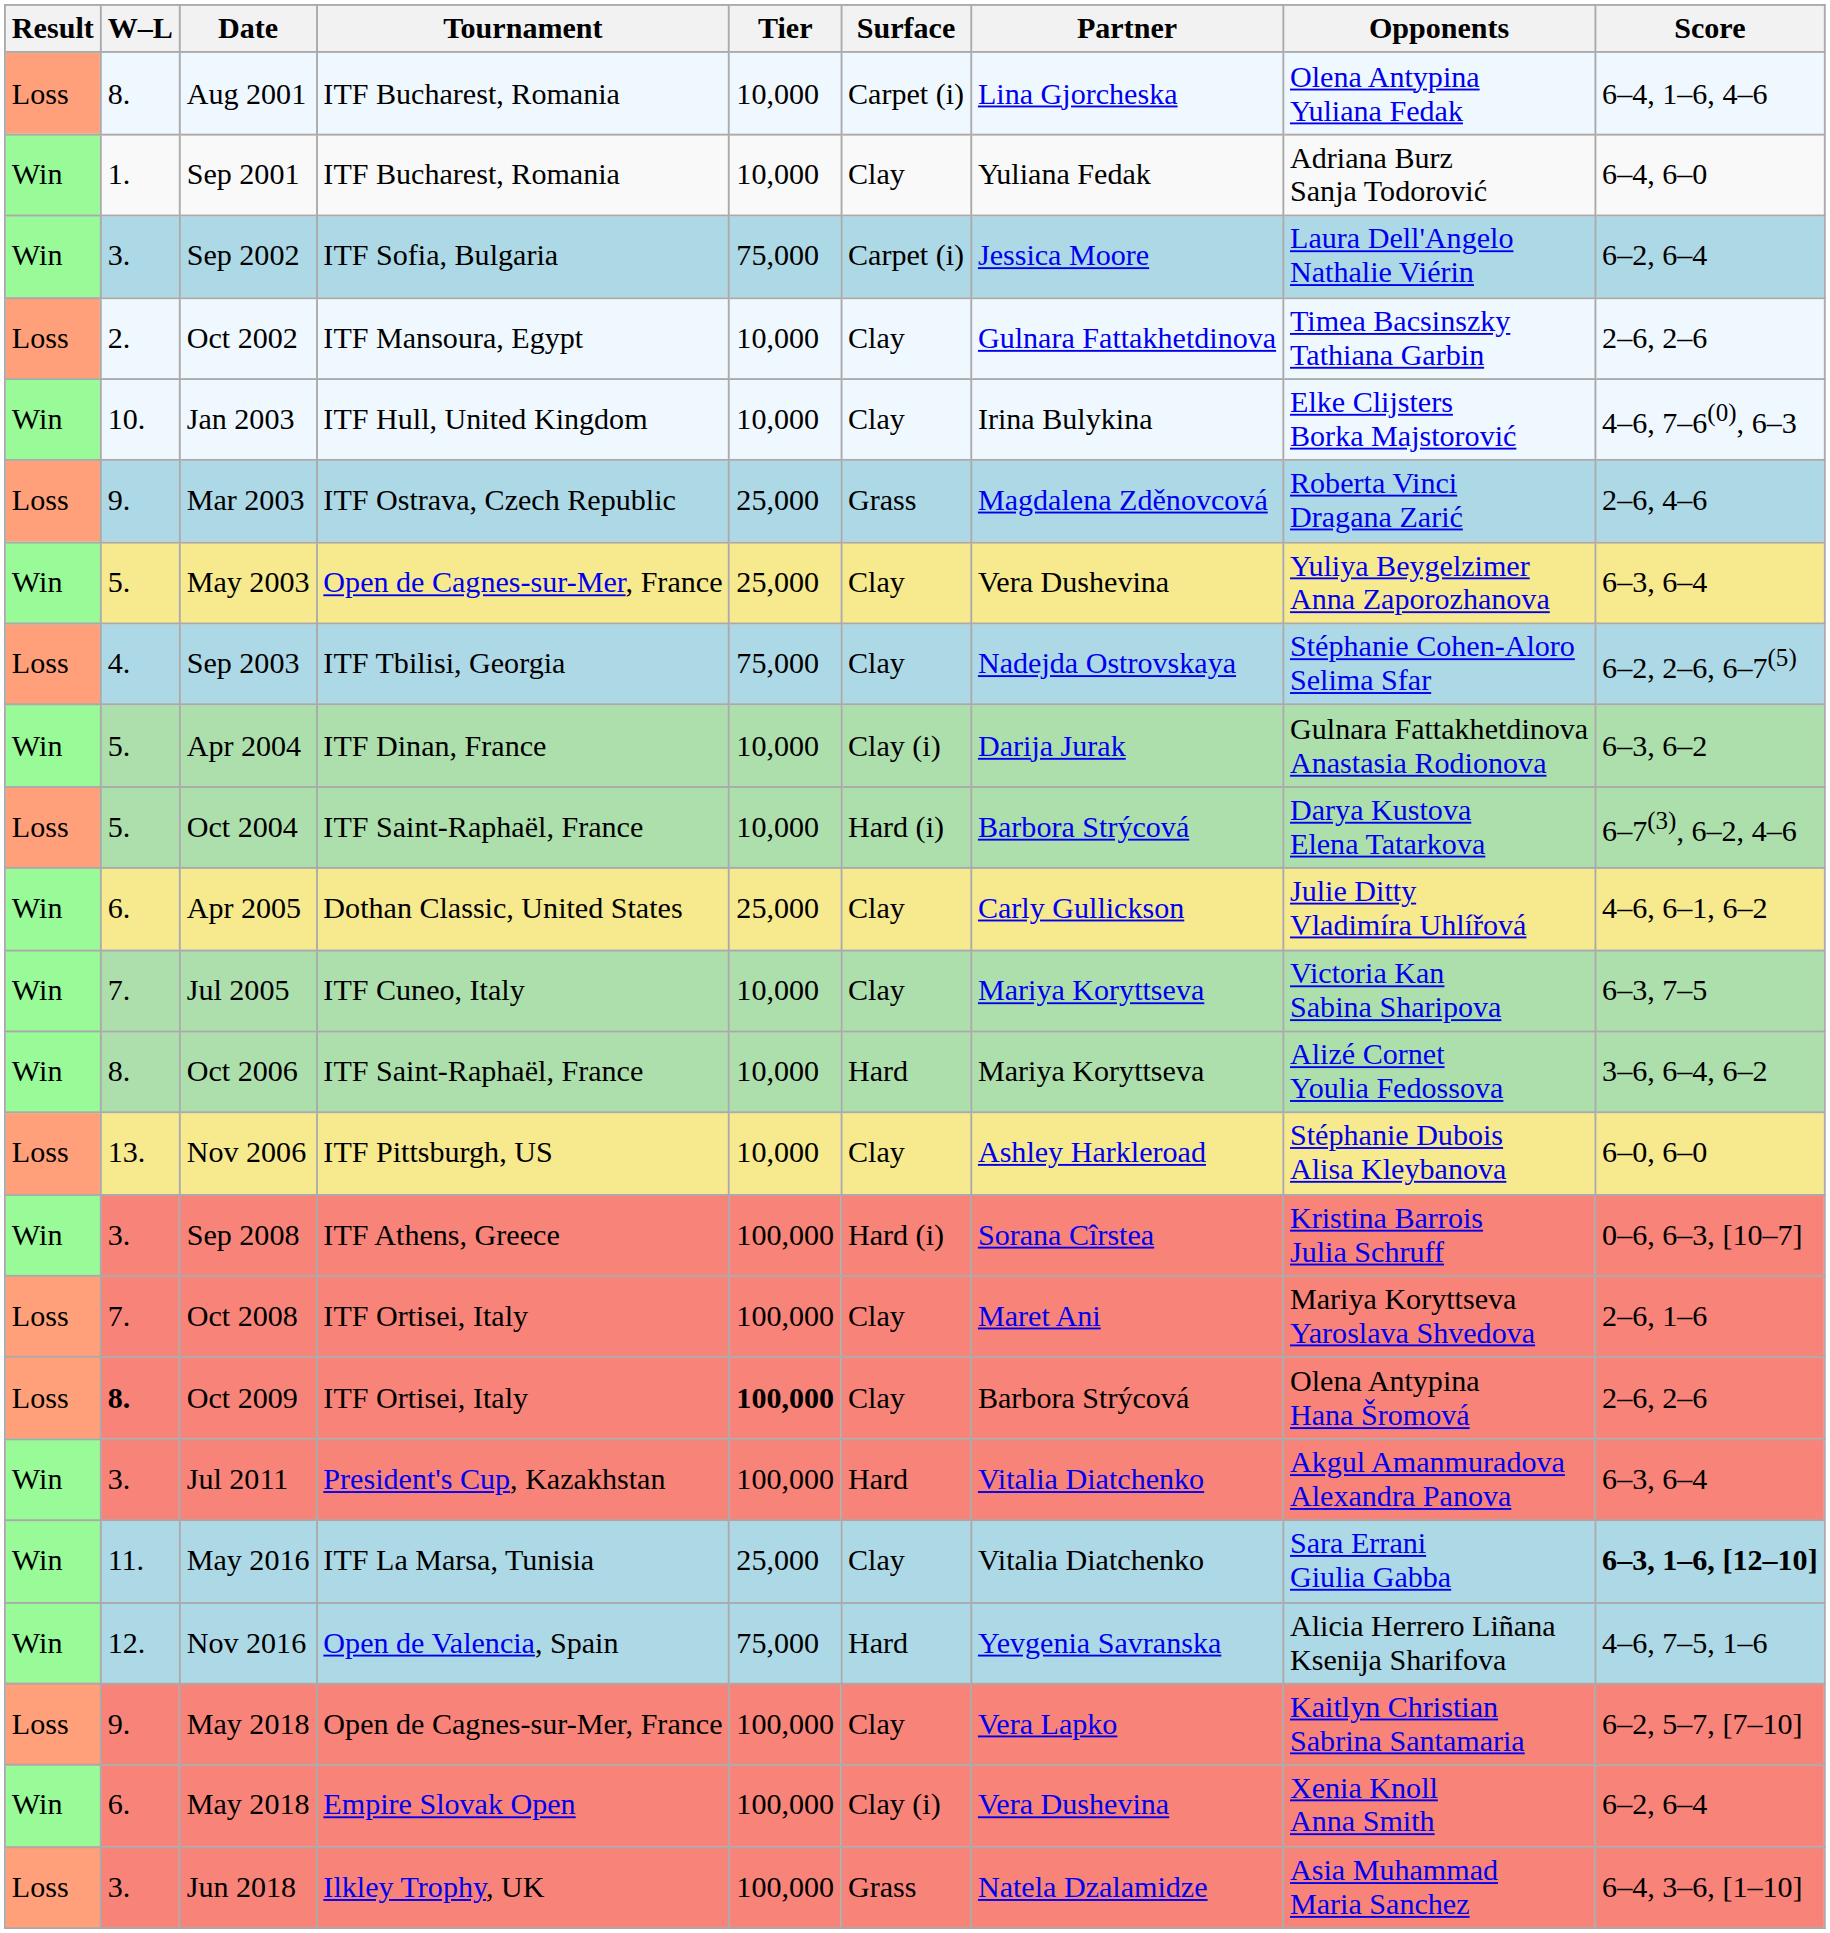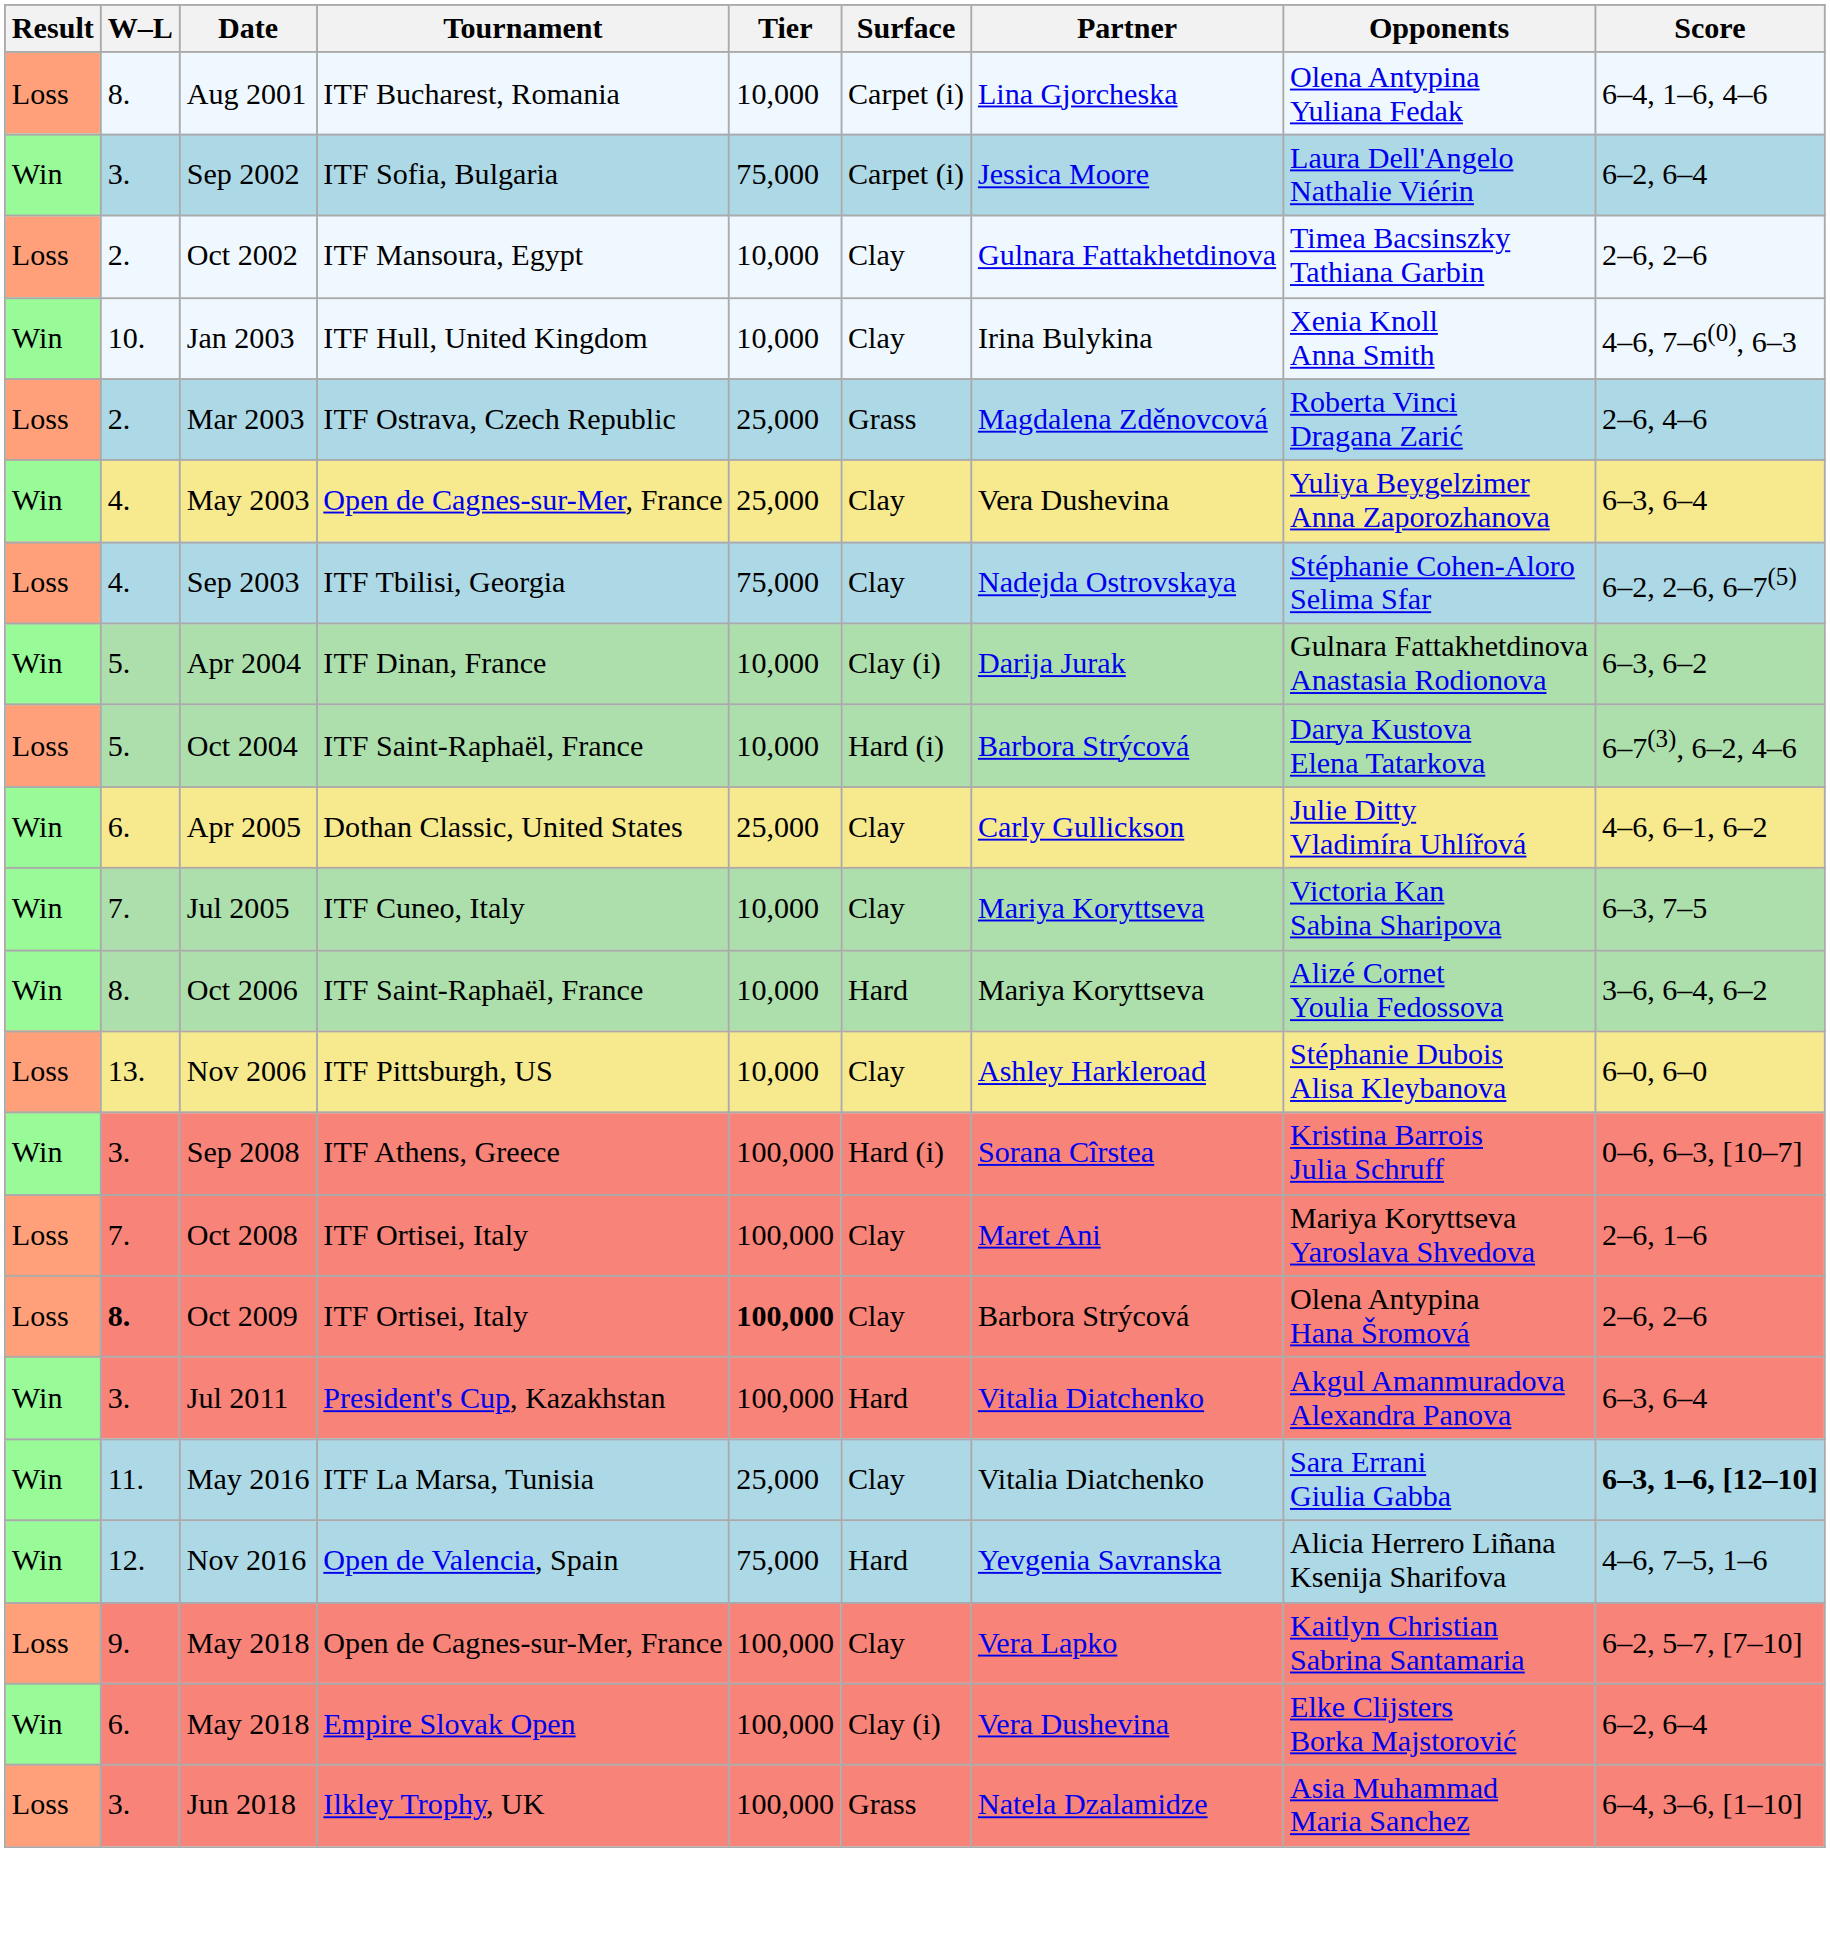- row: (243, 174)
(1403, 419) Elke Clijsters Borka Majstorović -> (1364, 337) Xenia Knoll Anna Smith
(119, 500) 9. -> (119, 419) 2.
(119, 582) 5. -> (119, 500) 4.
(1364, 1805) Xenia Knoll Anna Smith -> (1403, 1723) Elke Clijsters Borka Majstorović
